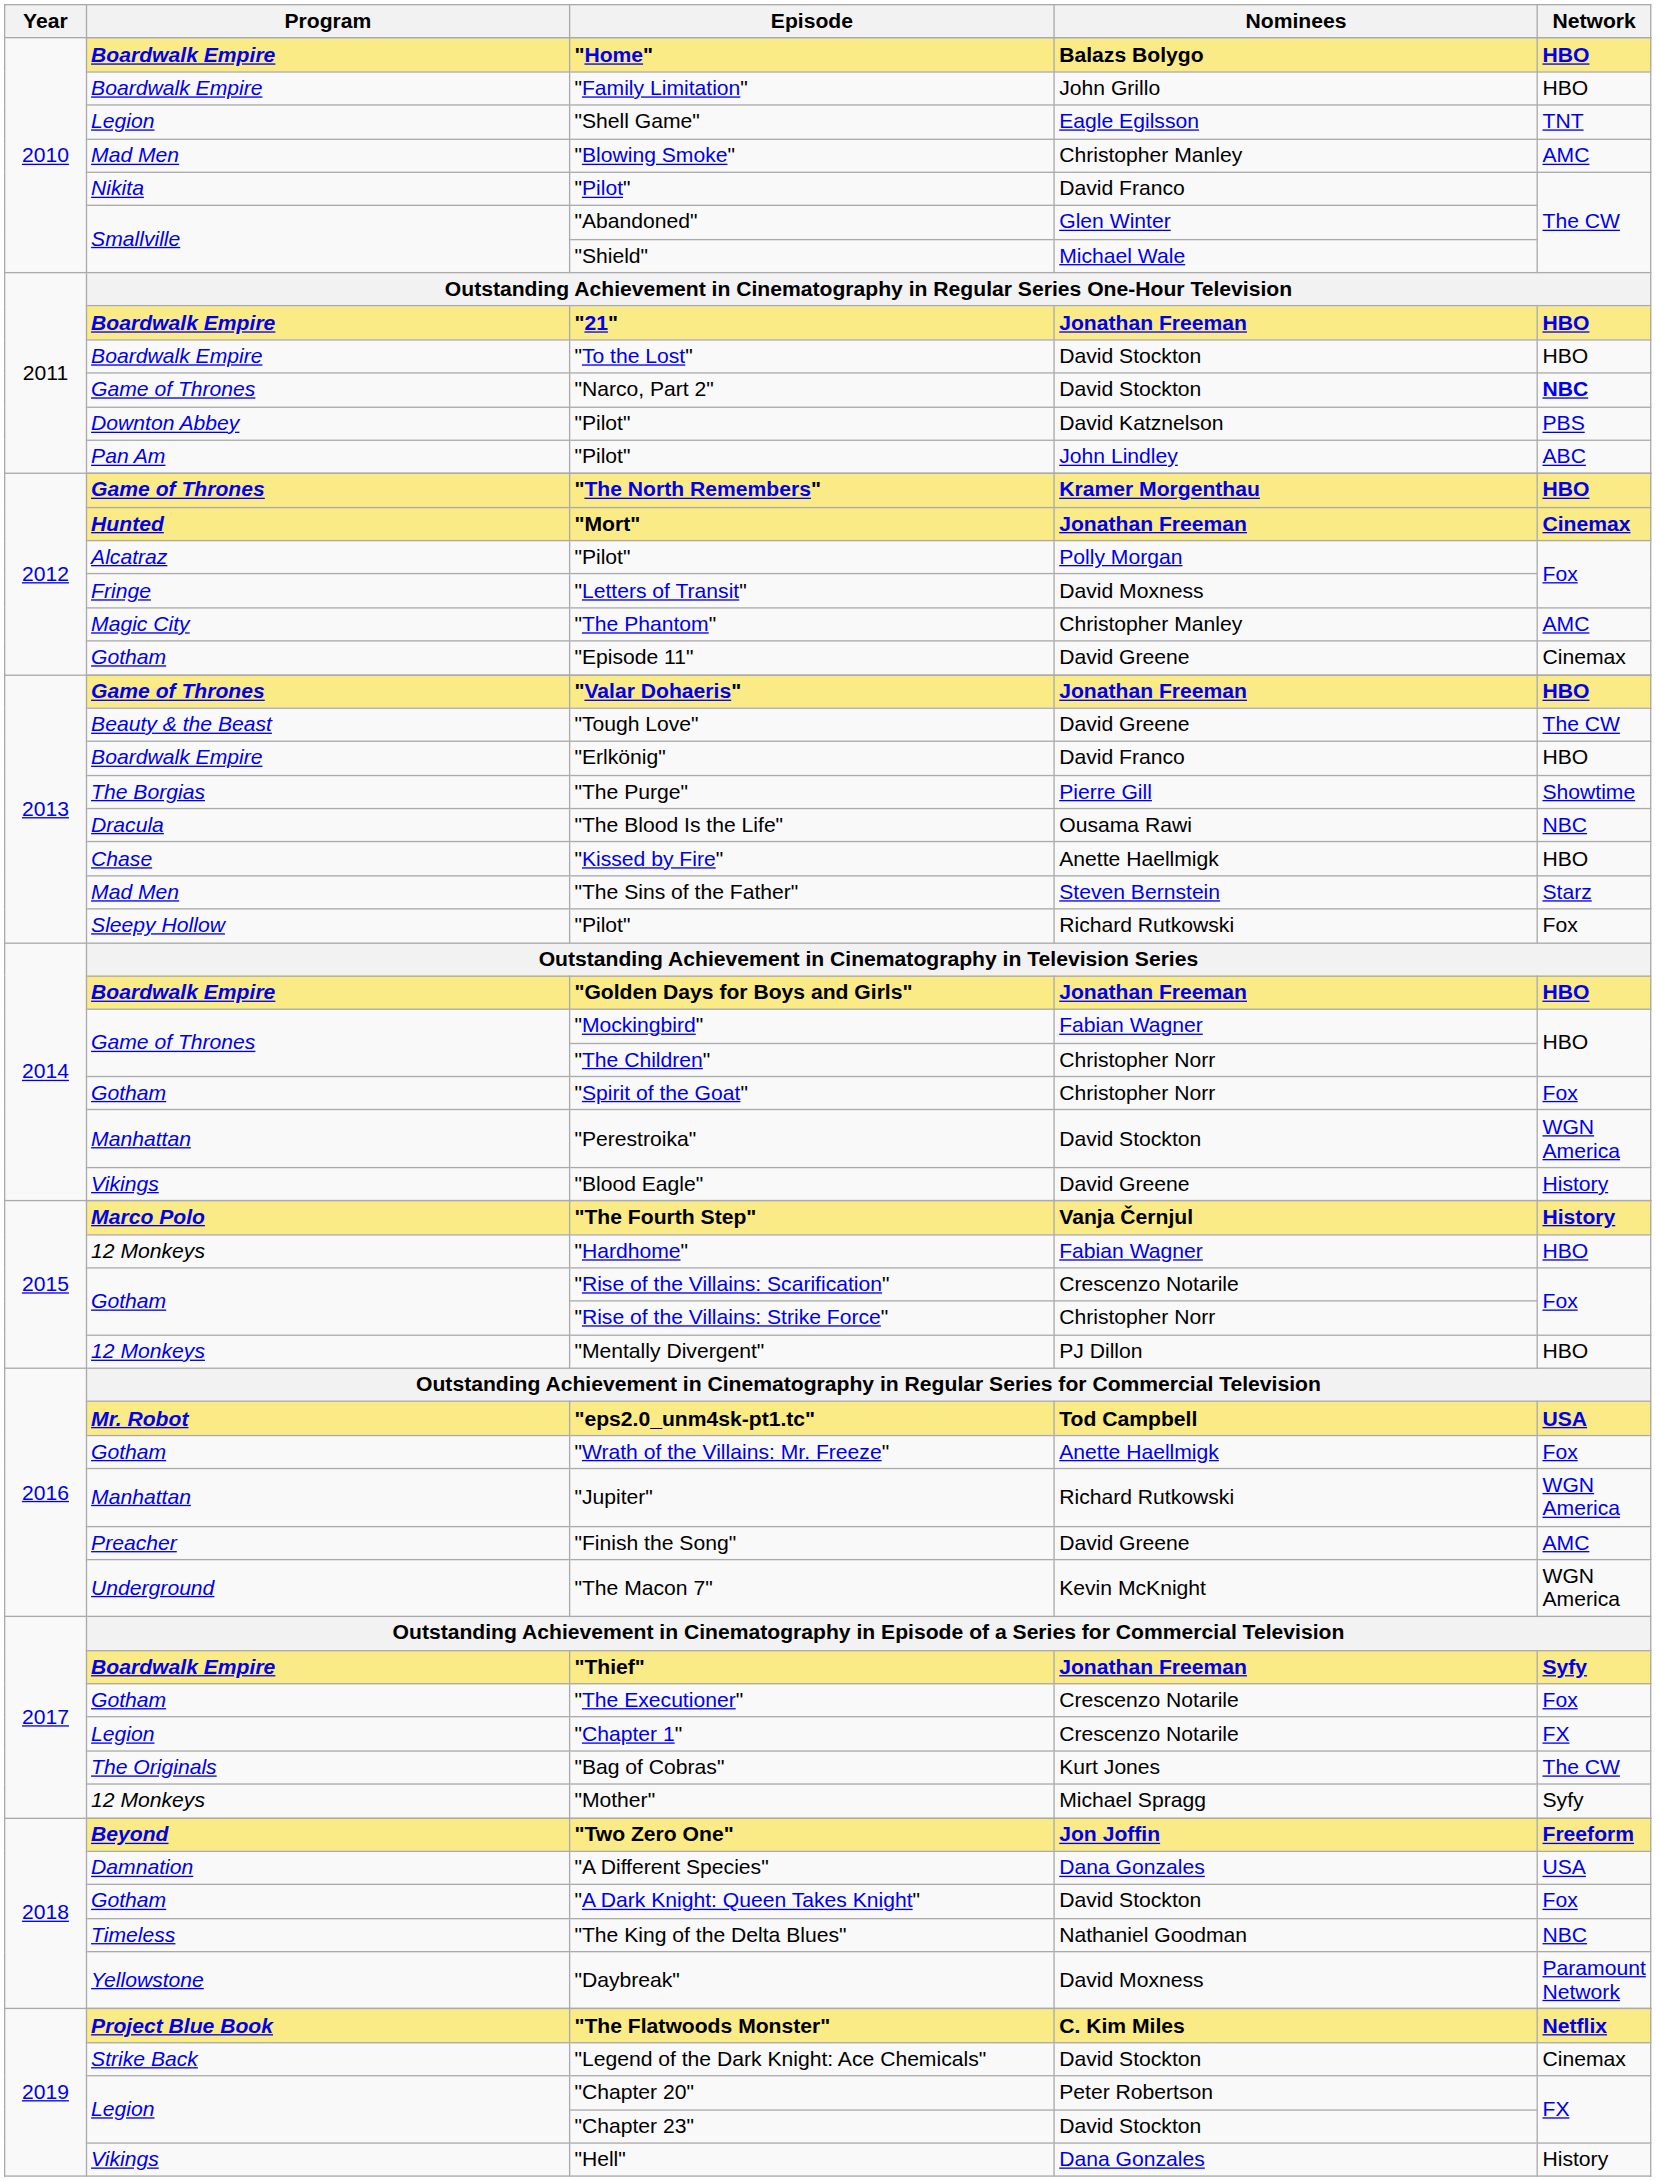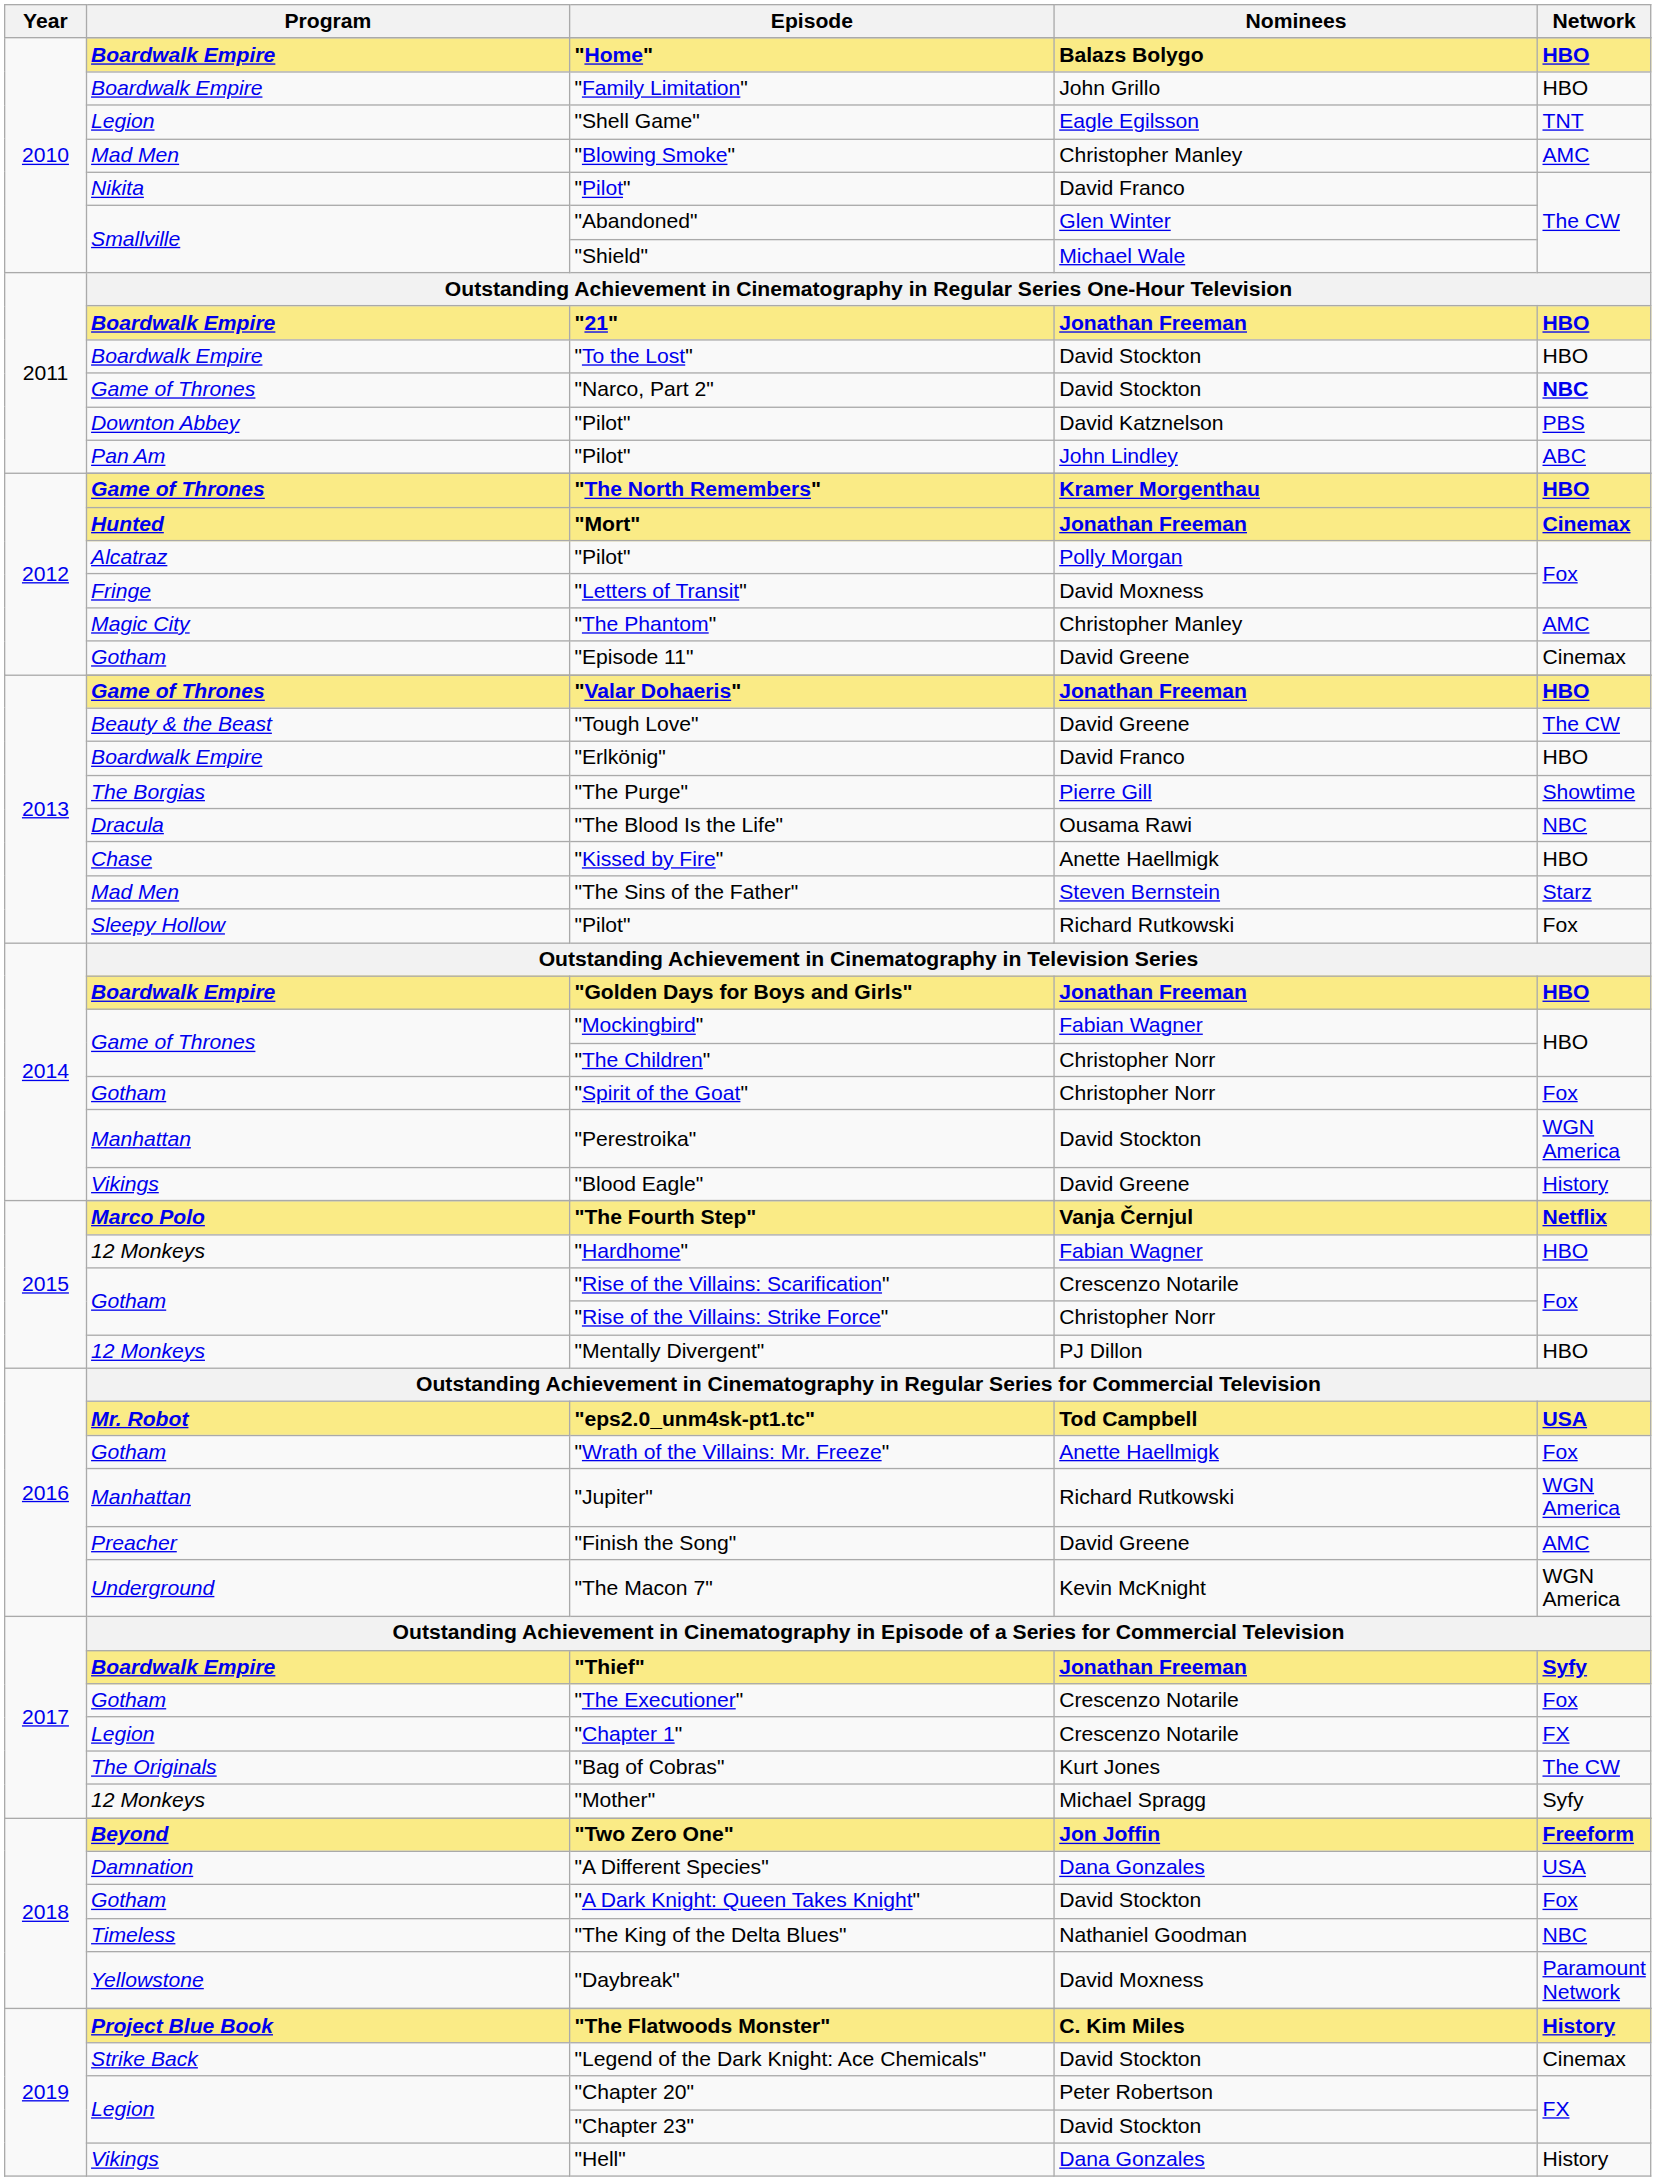(1579, 1217) History -> (1575, 1217) Netflix
(1575, 2025) Netflix -> (1579, 2025) History
